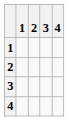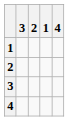columns swapped: (22, 28) <-> (46, 28)
